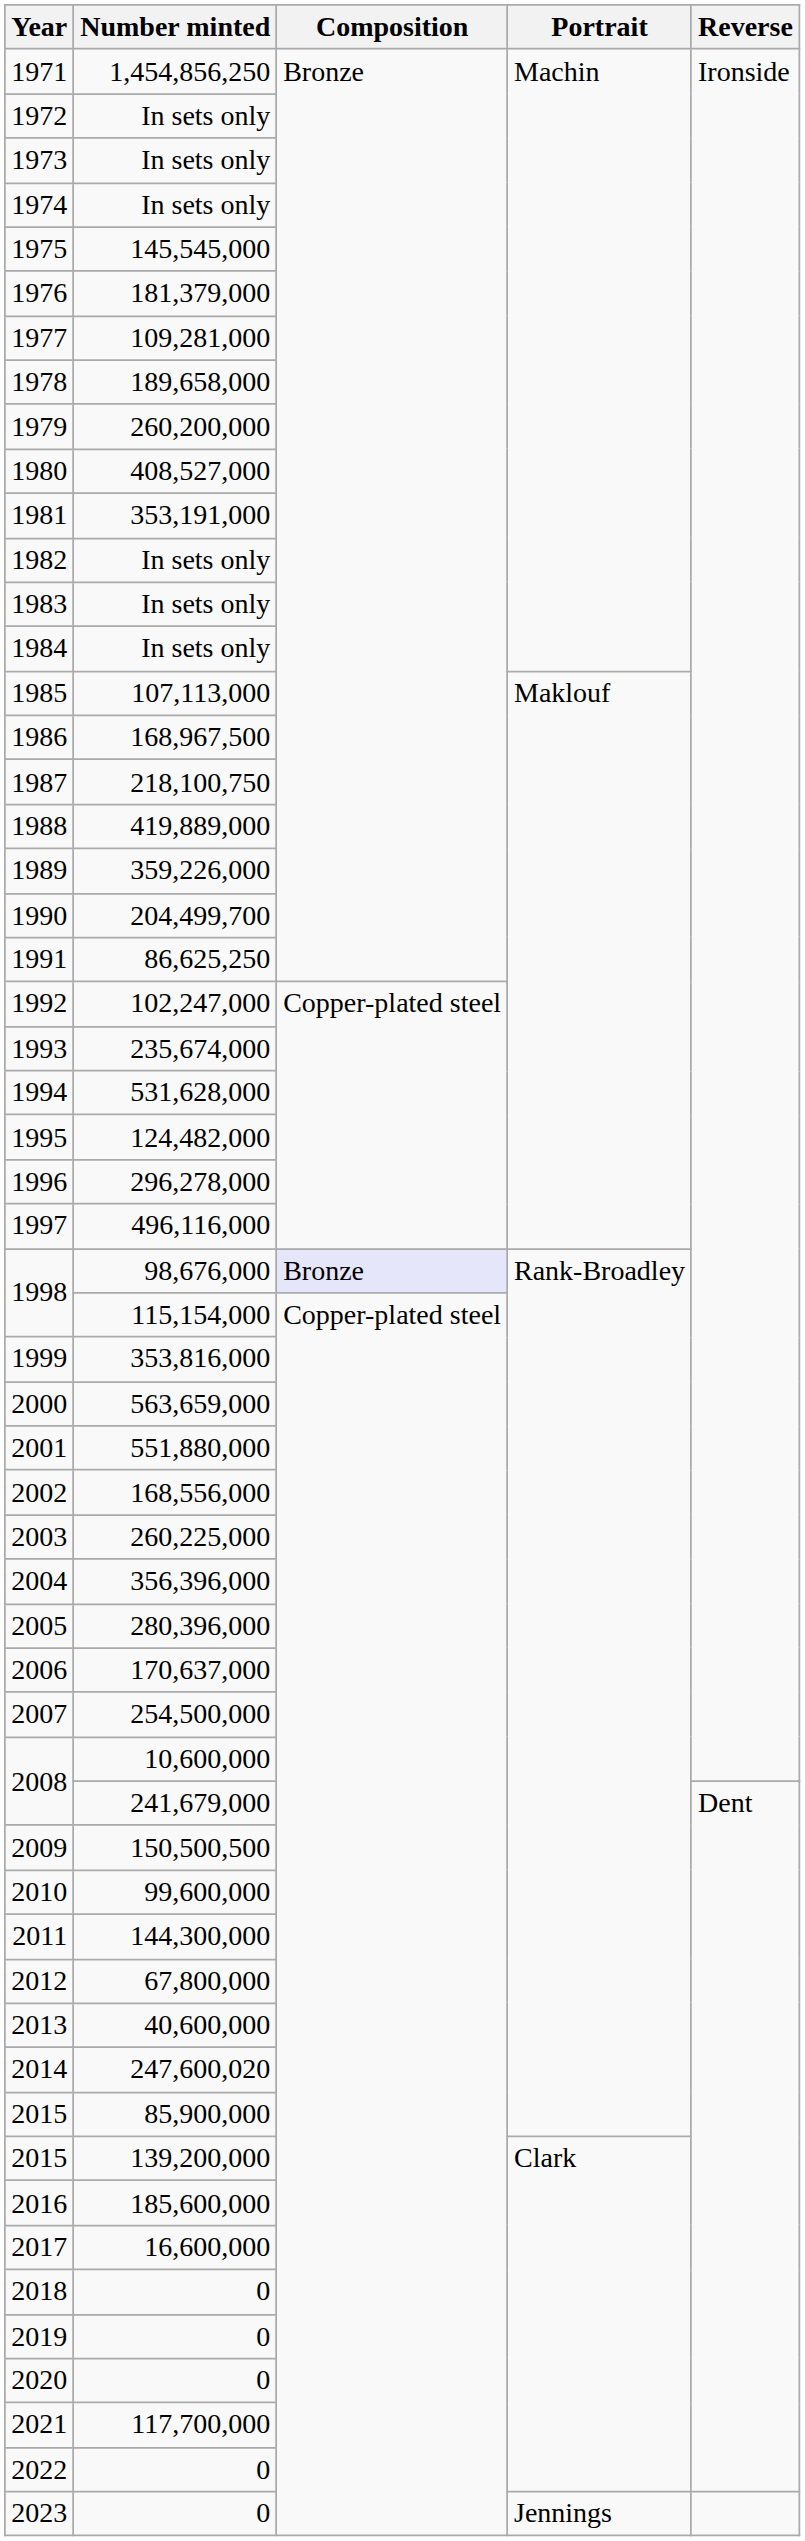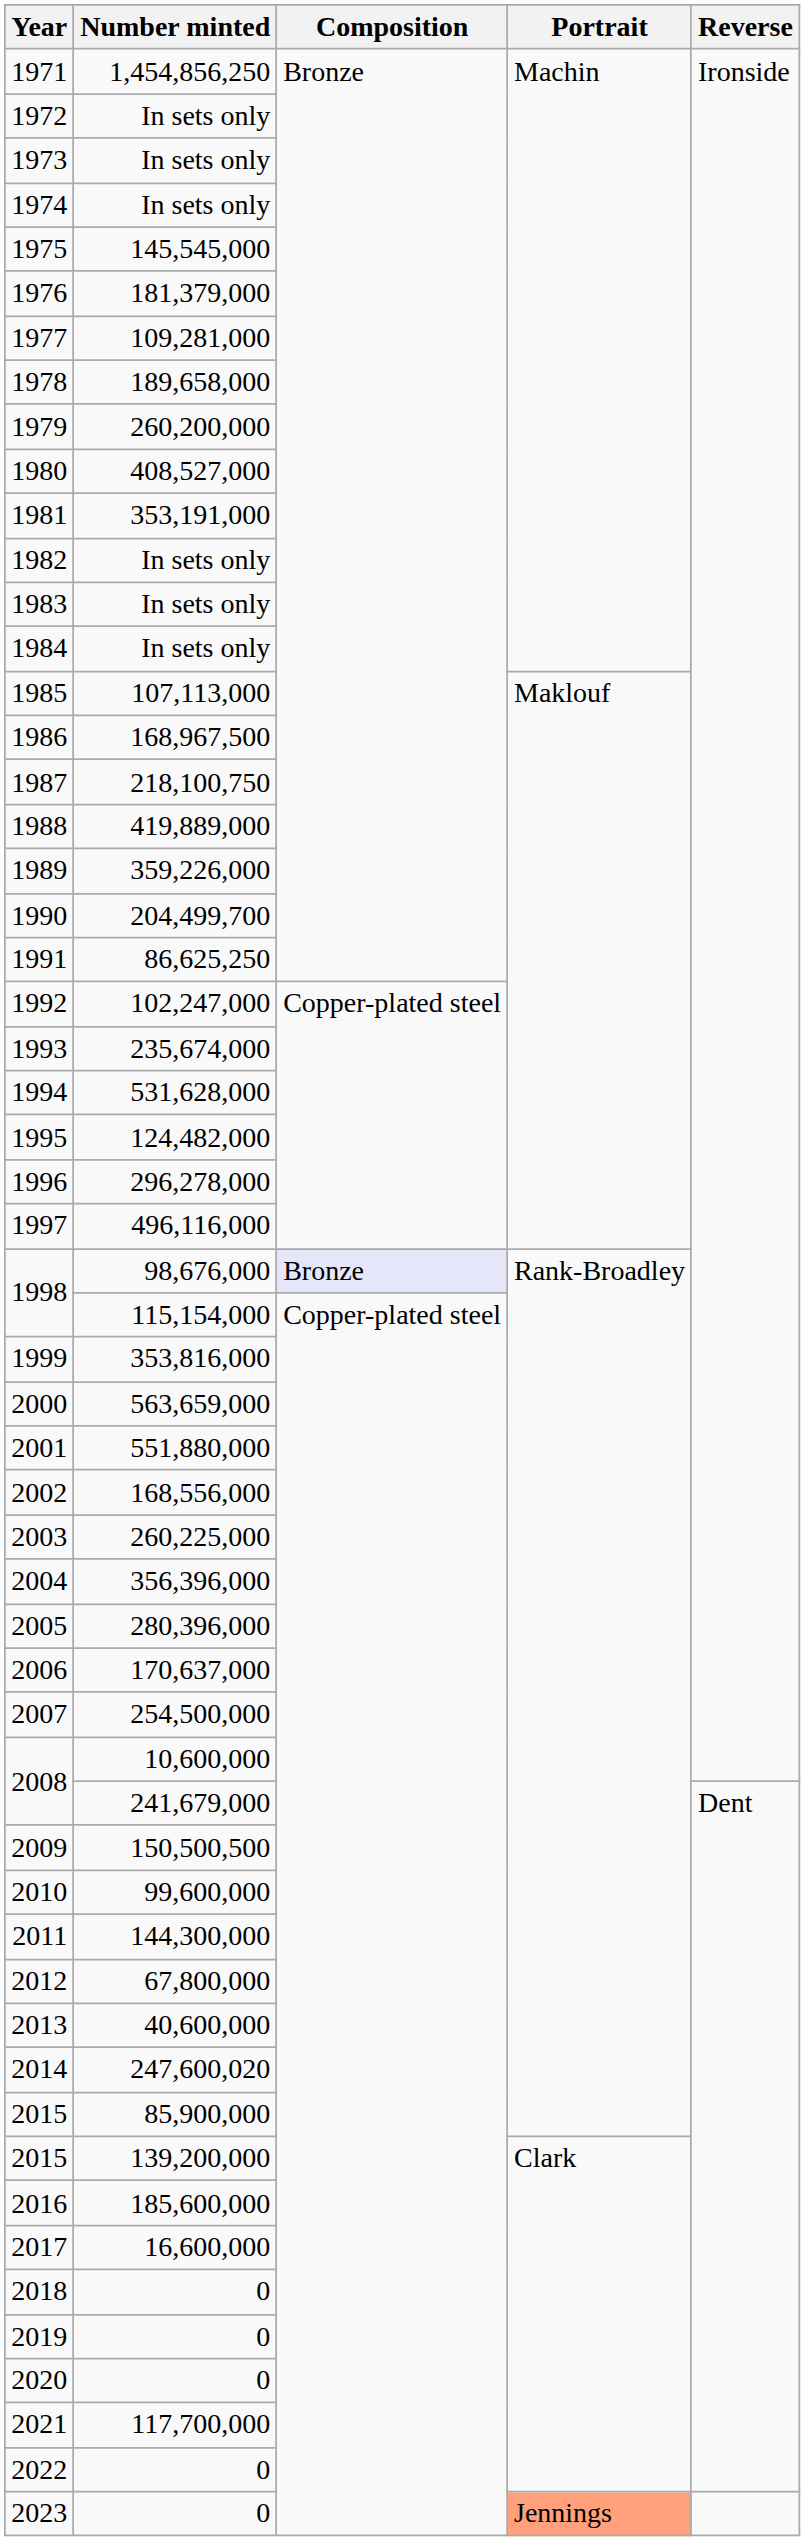(563, 2513) no background -> (563, 2513) lightsalmon background
